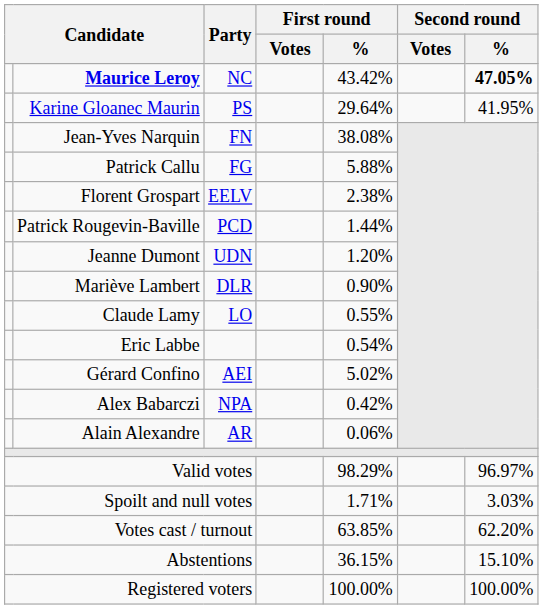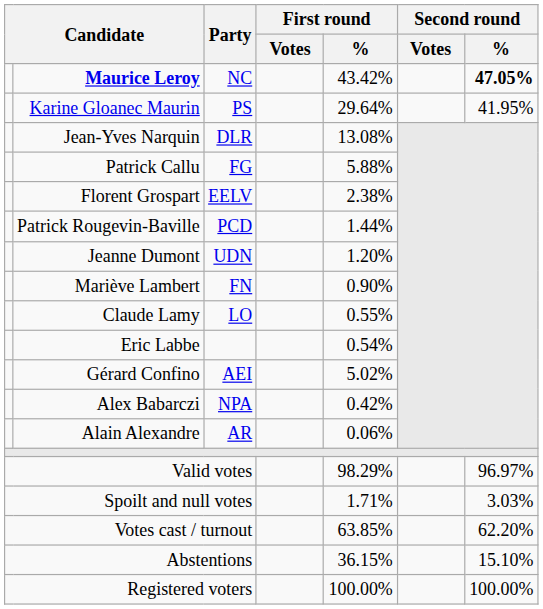(241, 137) FN -> (234, 137) DLR
(365, 137) 38.08% -> (365, 137) 13.08%
(234, 285) DLR -> (241, 285) FN
